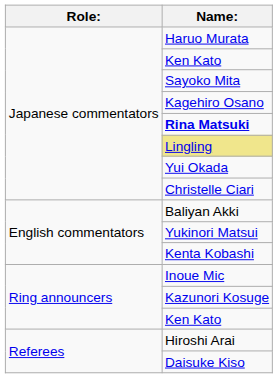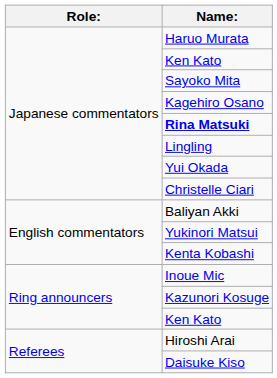(189, 146) khaki background -> (189, 146) no background
